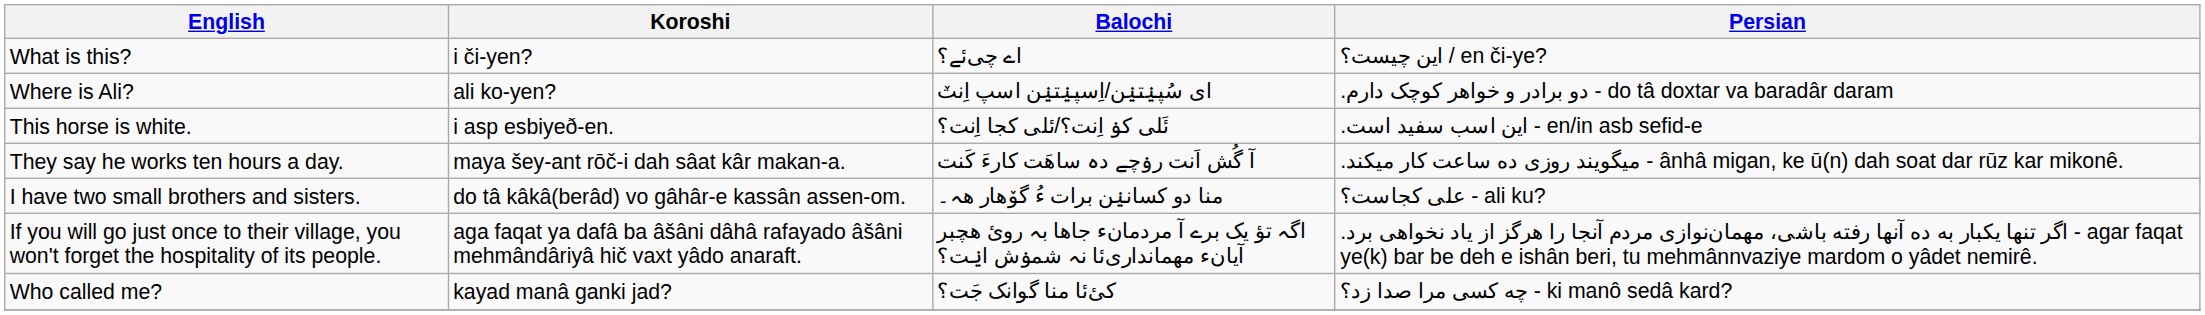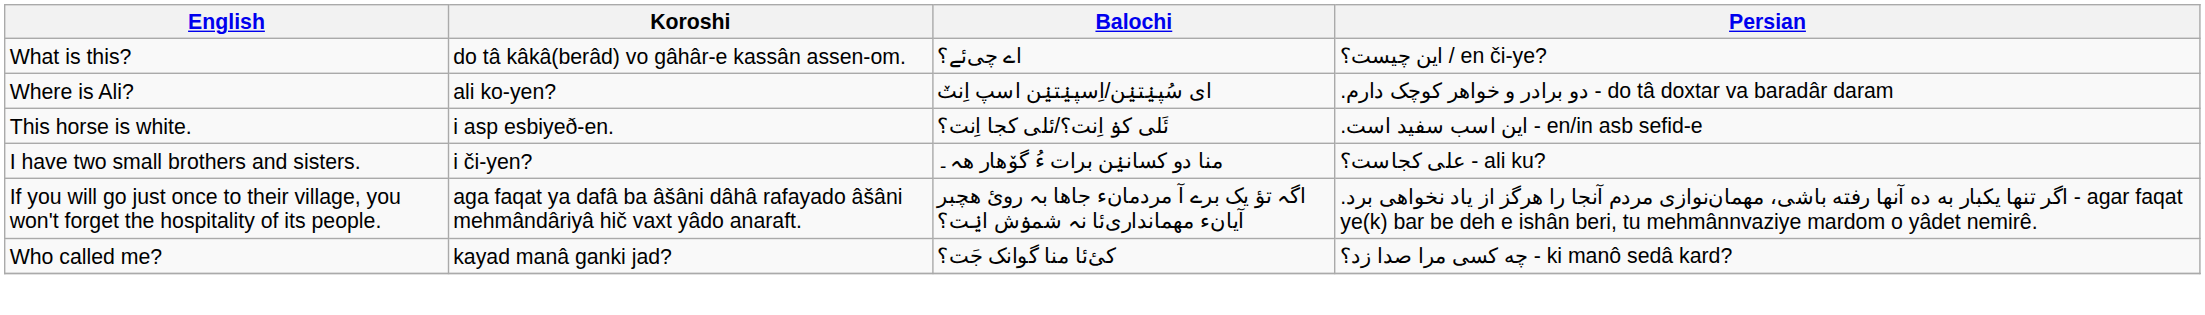(493, 56) i či-yen? -> (680, 56) do tâ kâkâ(berâd) vo gâhâr-e kassân assen-om.
- row: (177, 161)
(680, 196) do tâ kâkâ(berâd) vo gâhâr-e kassân assen-om. -> (493, 161) i či-yen?
